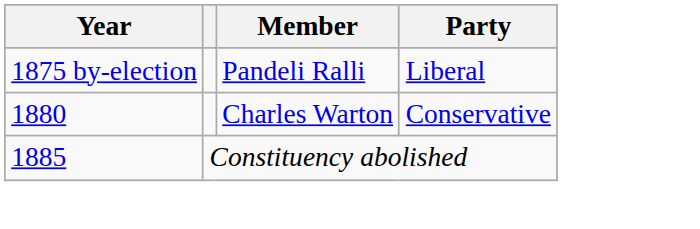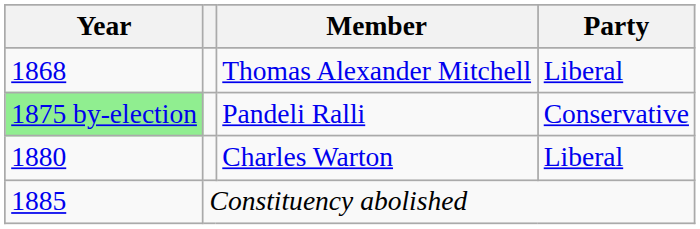+ row: (377, 69)
(104, 69) no background -> (104, 113) lightgreen background
(445, 69) Liberal -> (616, 113) Conservative
(478, 113) Conservative -> (583, 157) Liberal
